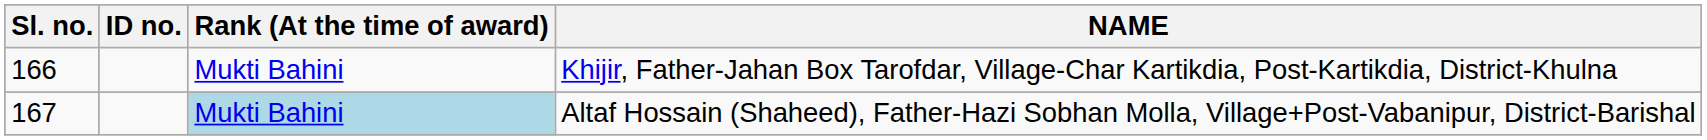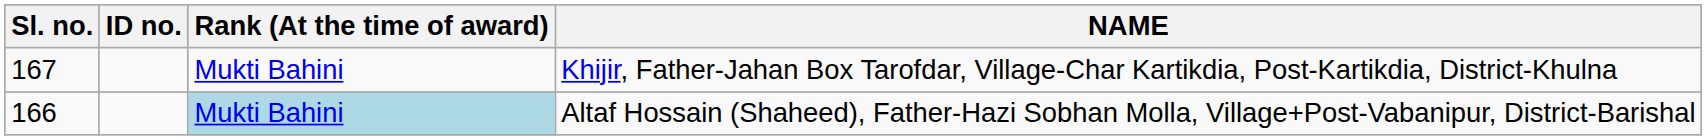(34, 69) 166 -> (34, 69) 167
(34, 112) 167 -> (34, 112) 166
